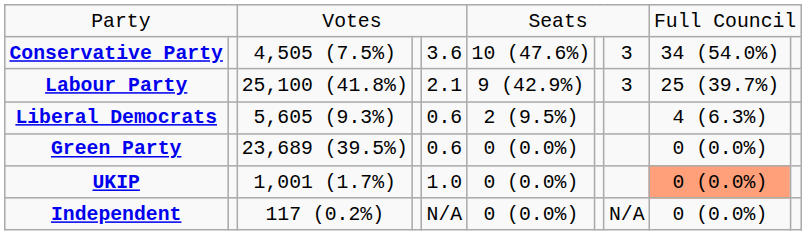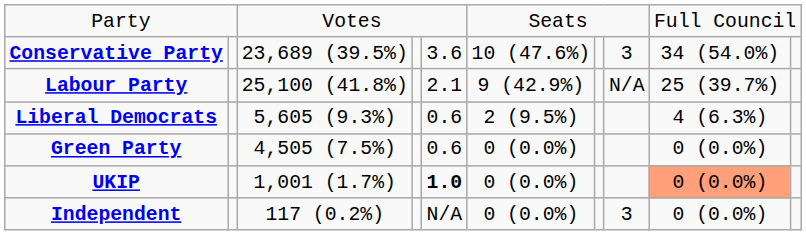(325, 53) 4,505 (7.5%) -> (325, 53) 23,689 (39.5%)
(627, 85) 3 -> (627, 85) N/A
(325, 150) 23,689 (39.5%) -> (325, 150) 4,505 (7.5%)
(444, 182) normal -> (444, 182) bold
(627, 214) N/A -> (627, 214) 3
